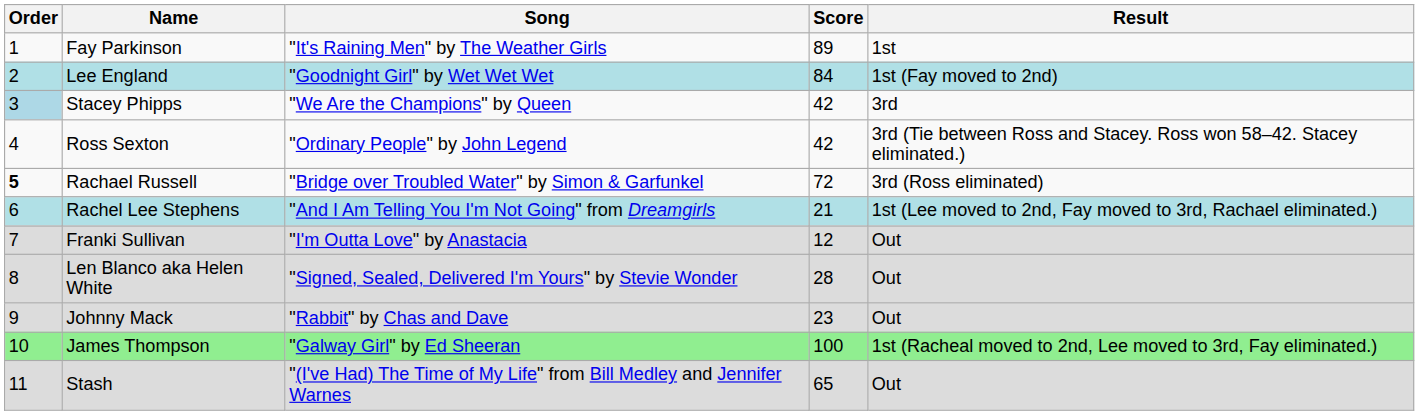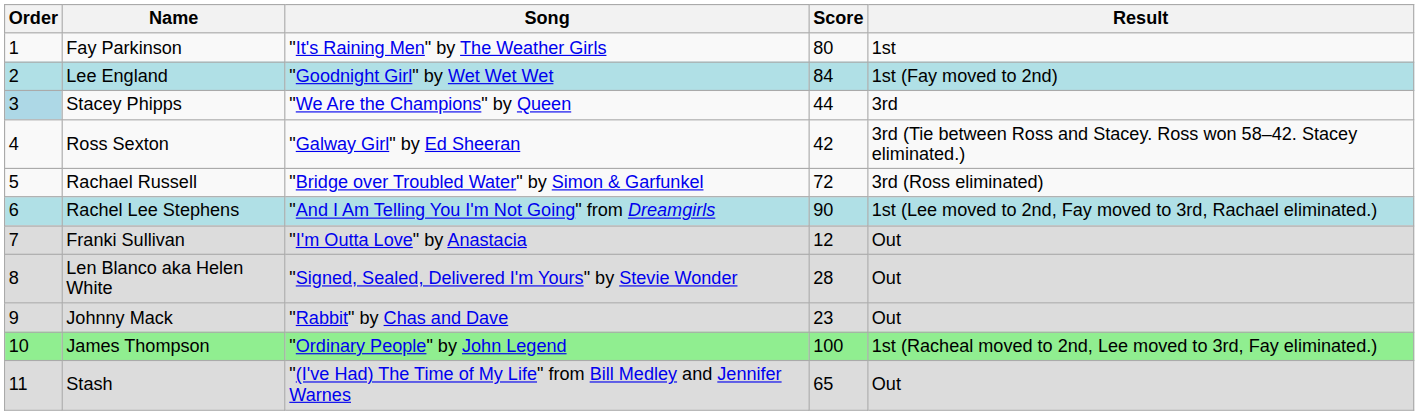(823, 47) 89 -> (823, 47) 80
(823, 104) 42 -> (823, 104) 44
(428, 143) "Ordinary People" by John Legend -> (405, 143) "Galway Girl" by Ed Sheeran
(14, 182) bold -> (14, 182) normal
(823, 211) 21 -> (823, 211) 90
(405, 346) "Galway Girl" by Ed Sheeran -> (428, 346) "Ordinary People" by John Legend
